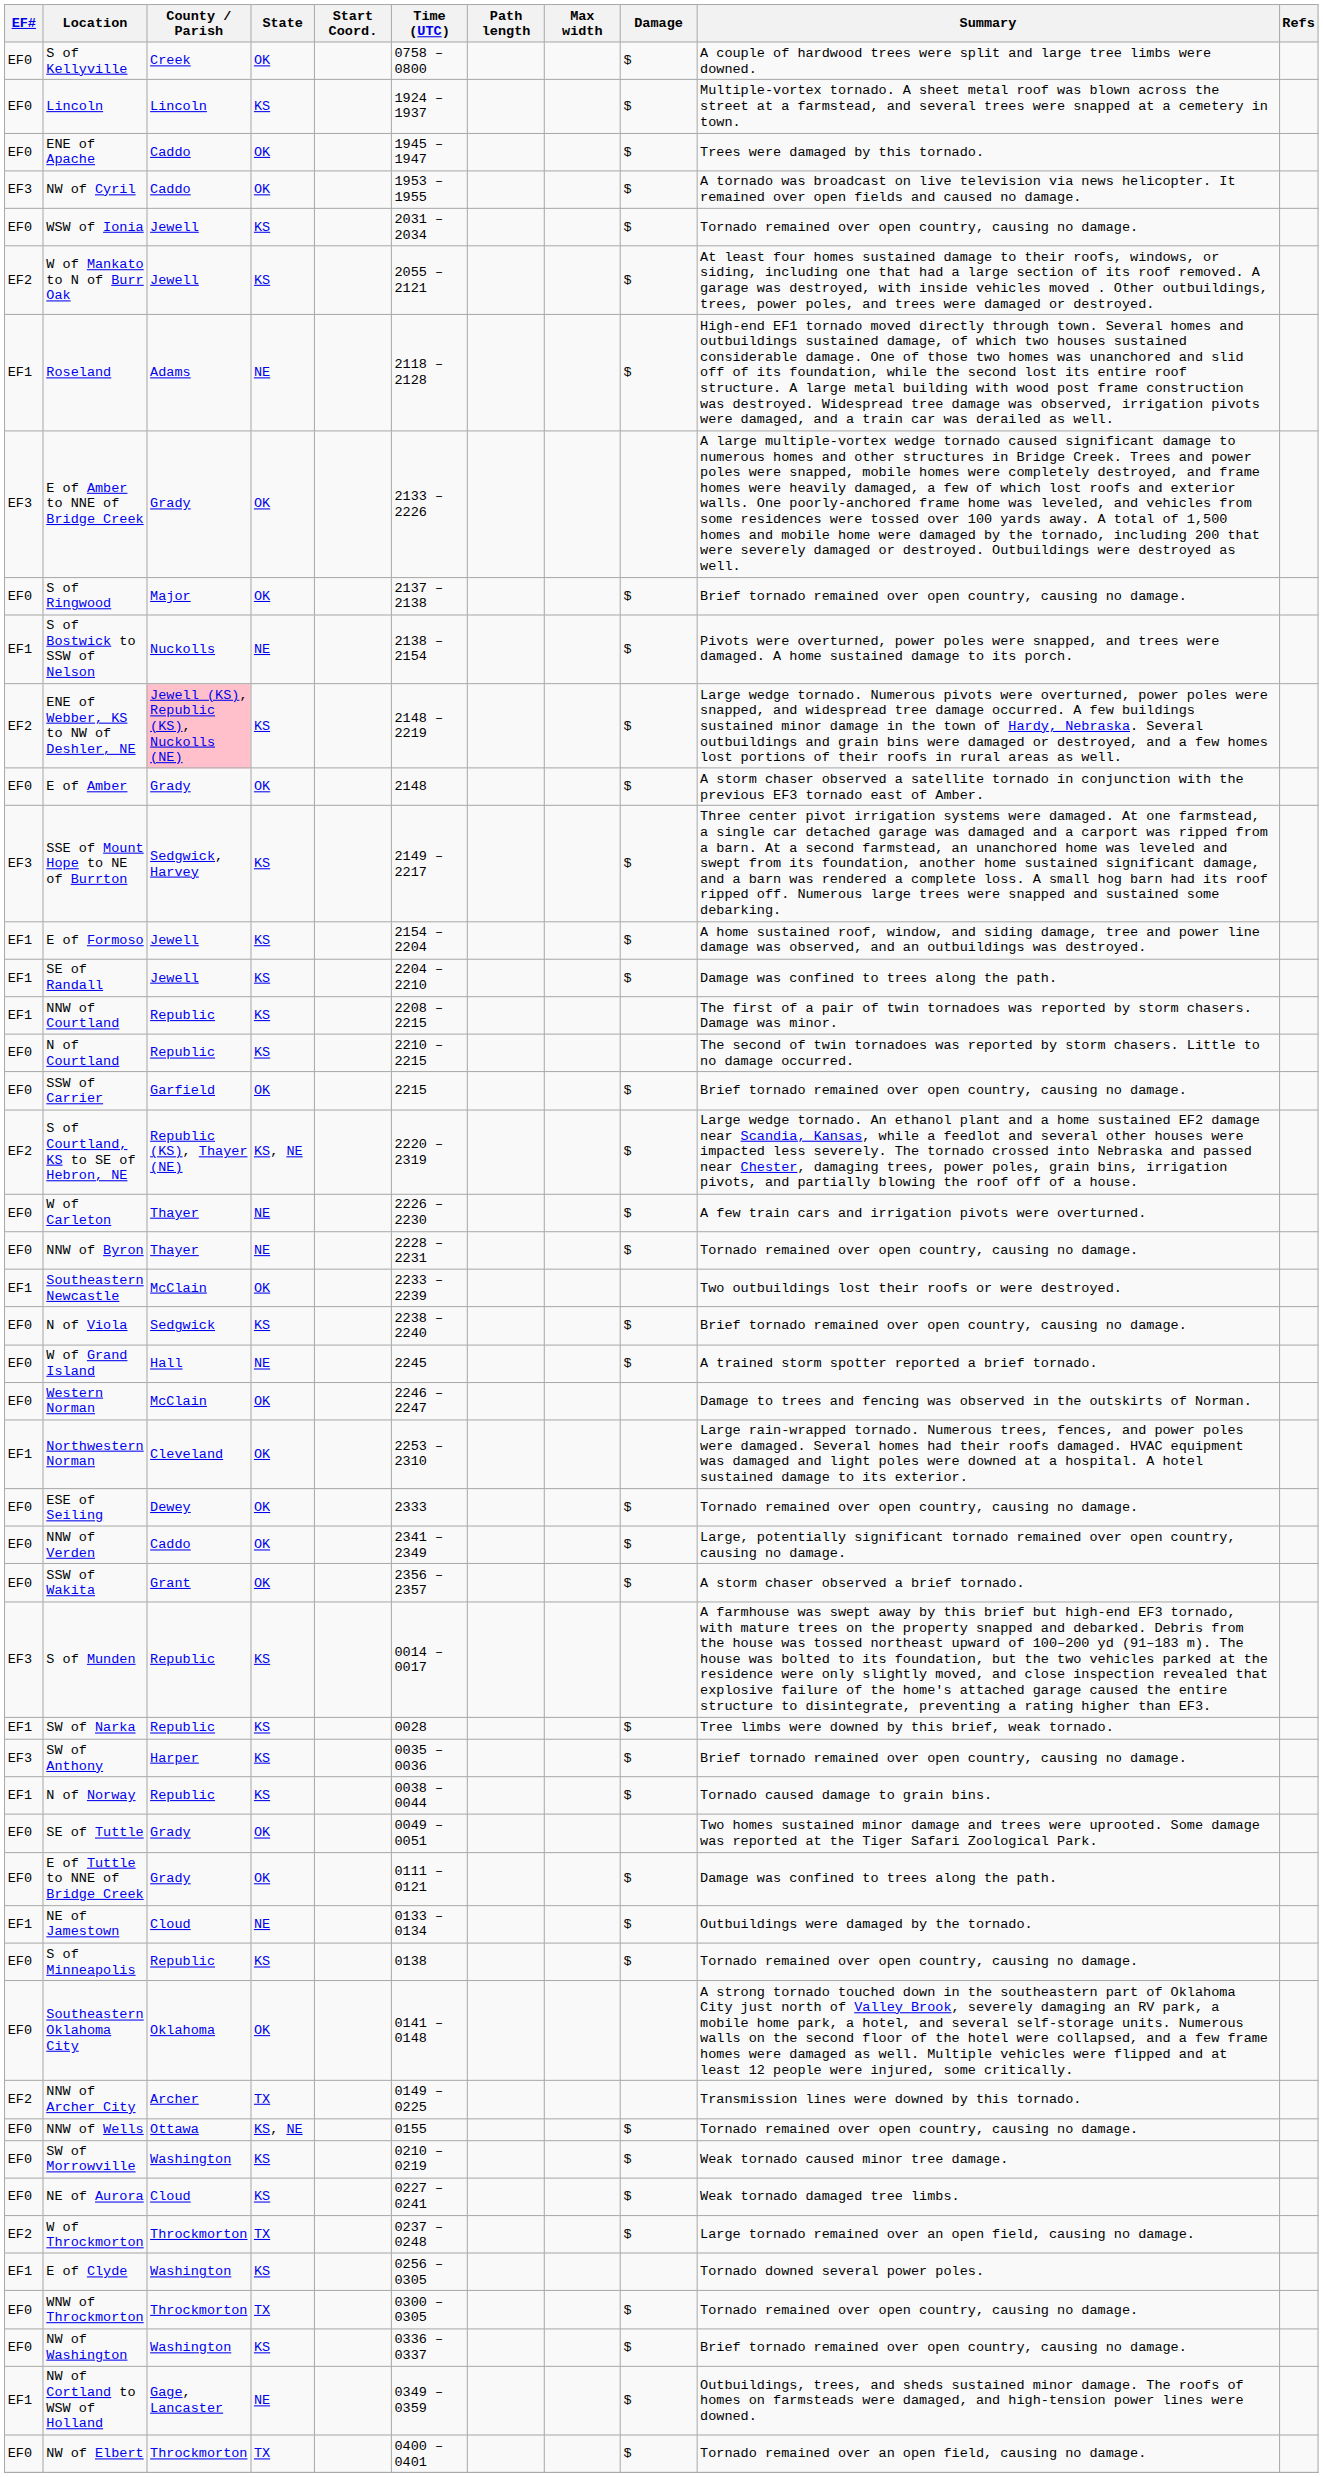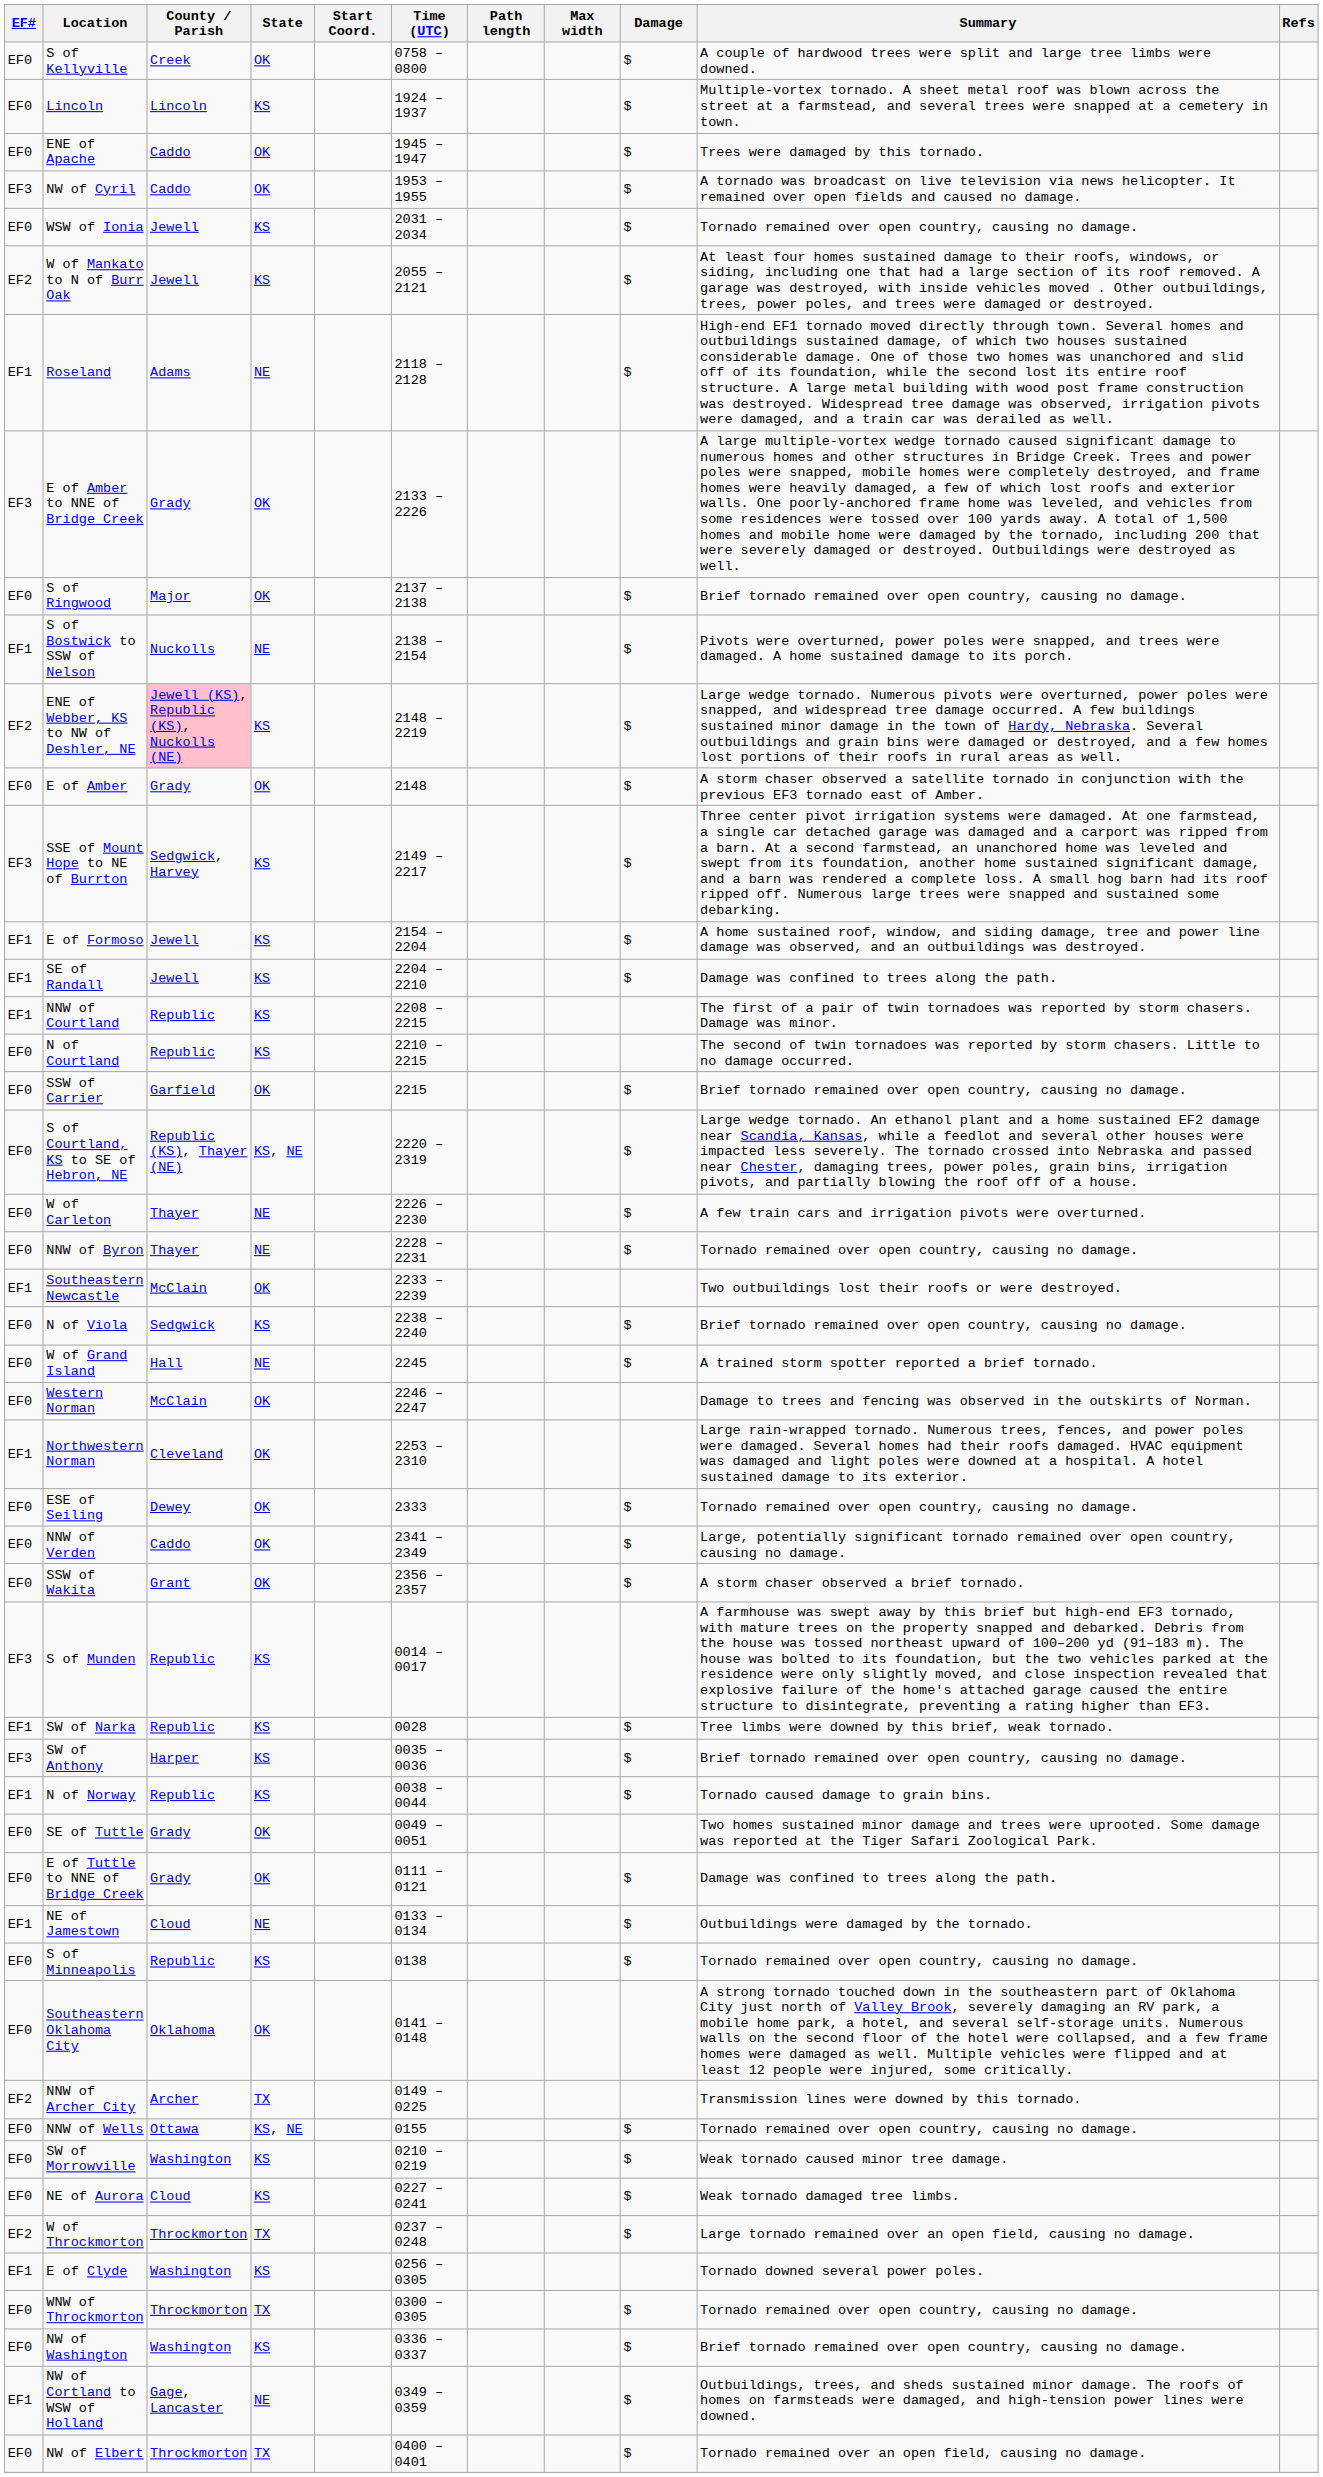(20, 1152) EF2 -> (20, 1152) EF0
